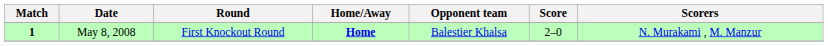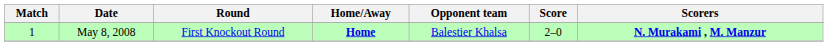(32, 31) bold -> (32, 31) normal
(700, 31) normal -> (700, 31) bold
